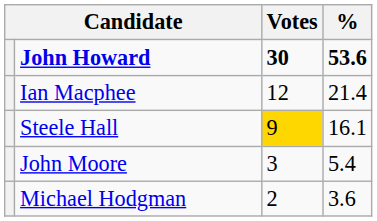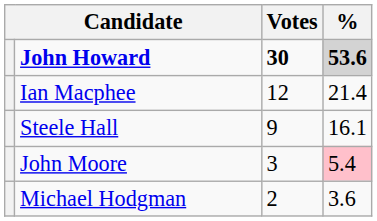(347, 57) no background -> (347, 57) lightgrey background
(272, 127) gold background -> (272, 127) no background
(342, 163) no background -> (342, 163) pink background
